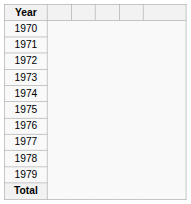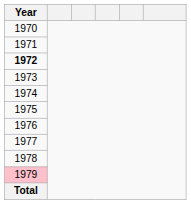(26, 61) normal -> (26, 61) bold
(26, 175) no background -> (26, 175) pink background
